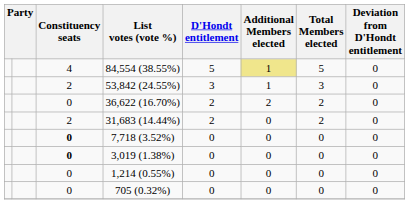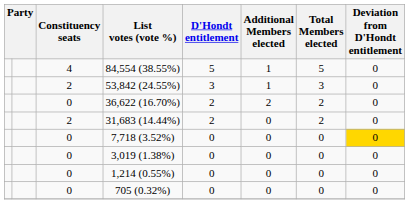(269, 68) khaki background -> (269, 68) no background
(69, 138) bold -> (69, 138) normal
(375, 138) no background -> (375, 138) gold background
(69, 155) bold -> (69, 155) normal
